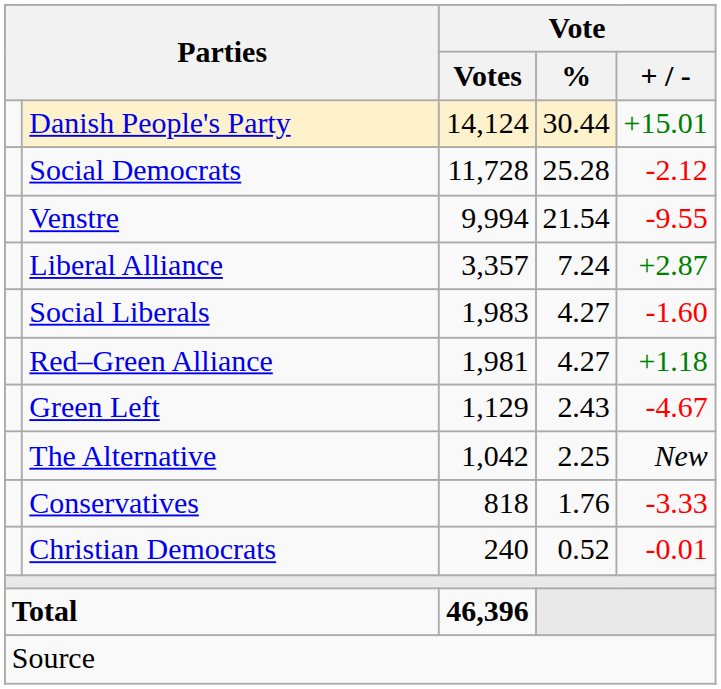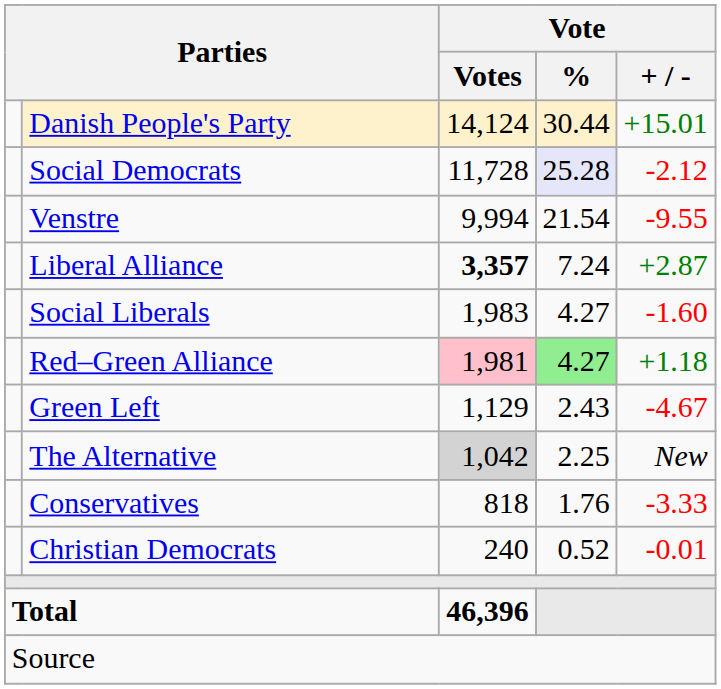(576, 170) no background -> (576, 170) lavender background
(495, 265) normal -> (495, 265) bold
(495, 360) no background -> (495, 360) pink background
(584, 360) no background -> (584, 360) lightgreen background
(495, 455) no background -> (495, 455) lightgrey background
